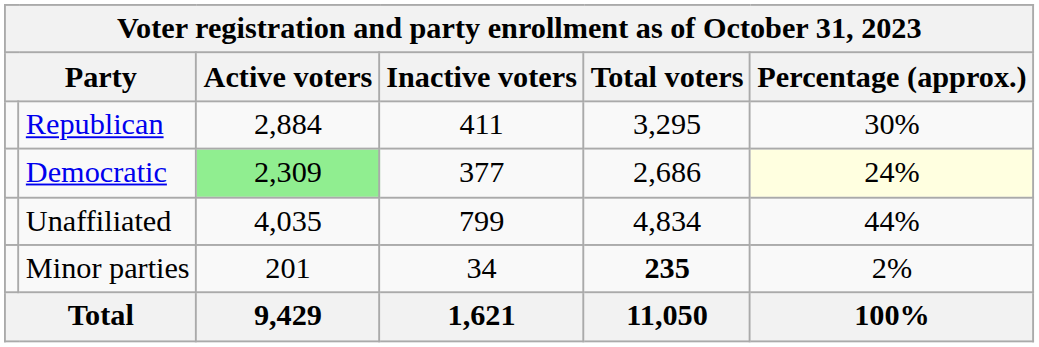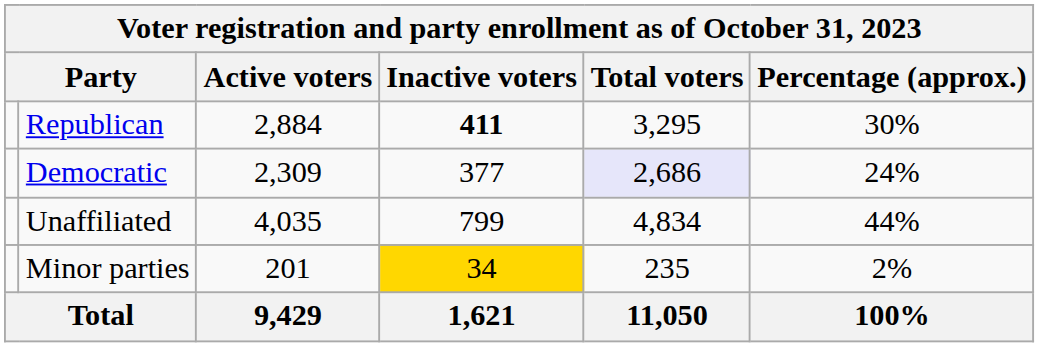(482, 124) normal -> (482, 124) bold
(288, 172) lightgreen background -> (288, 172) no background
(667, 172) no background -> (667, 172) lavender background
(892, 172) lightyellow background -> (892, 172) no background
(482, 268) no background -> (482, 268) gold background
(667, 268) bold -> (667, 268) normal
